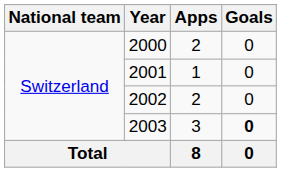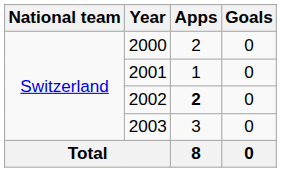(196, 99) normal -> (196, 99) bold
(249, 126) bold -> (249, 126) normal
